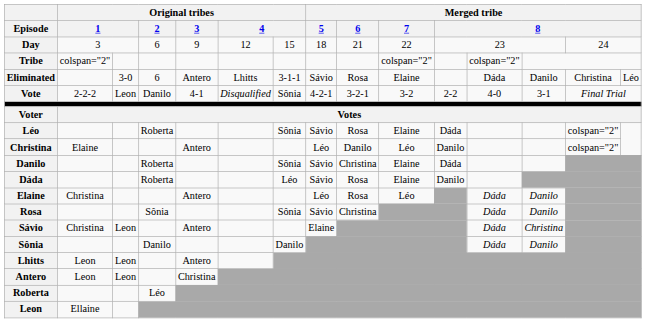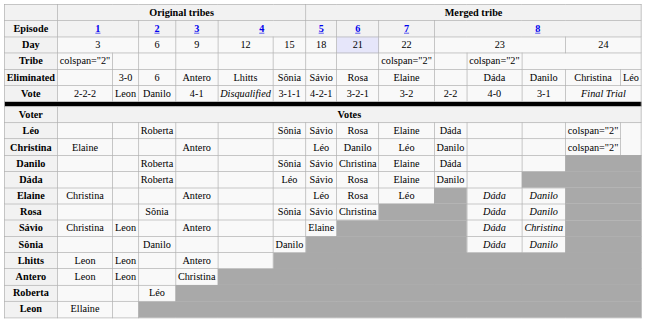(358, 45) no background -> (358, 45) lavender background
(289, 77) 3-1-1 -> (289, 77) Sônia
(289, 93) Sônia -> (289, 93) 3-1-1
